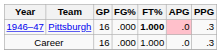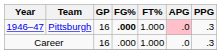(127, 27) normal -> (127, 27) bold
(152, 27) bold -> (152, 27) normal
